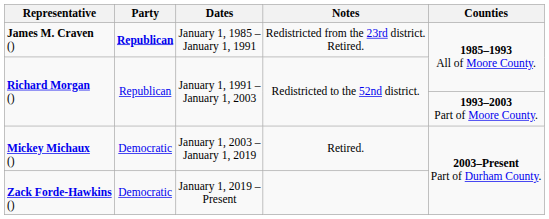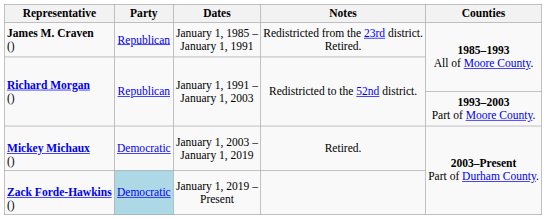(145, 40) bold -> (144, 40) normal
(145, 192) no background -> (144, 192) lightblue background
